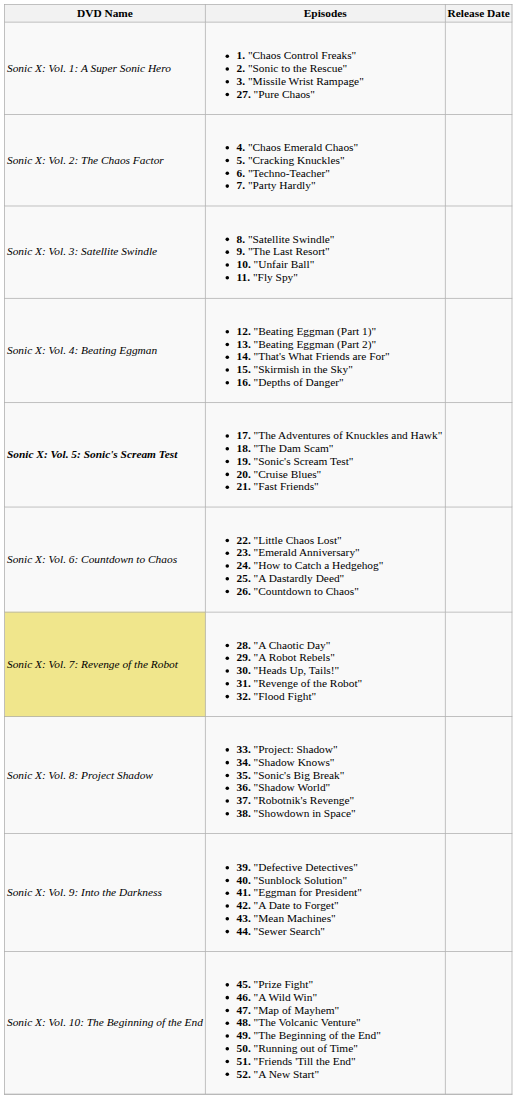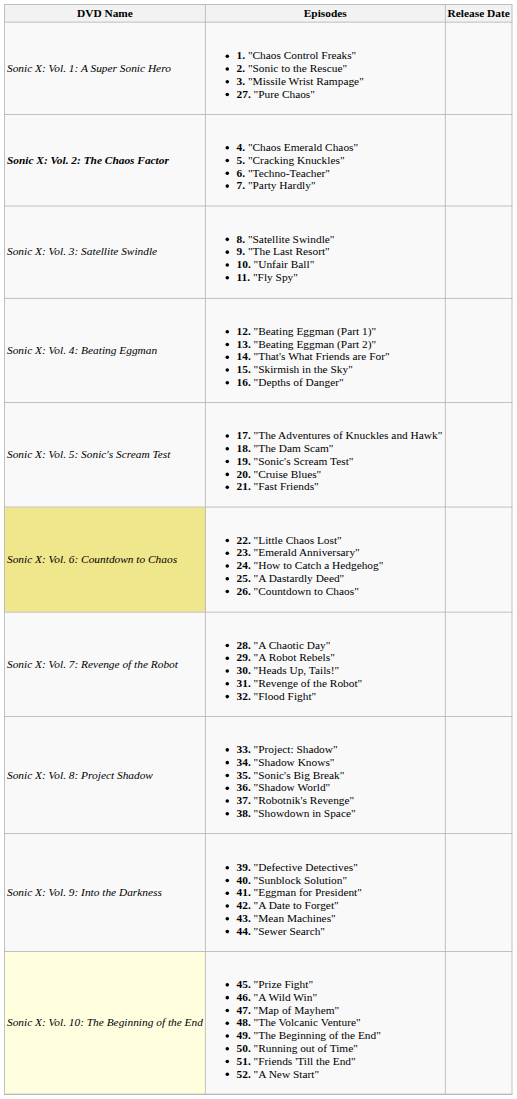(85, 160) normal -> (88, 160) bold
(92, 455) bold -> (89, 455) normal
(92, 559) no background -> (92, 559) khaki background
(92, 664) khaki background -> (92, 664) no background
(105, 1022) no background -> (105, 1022) lightyellow background
